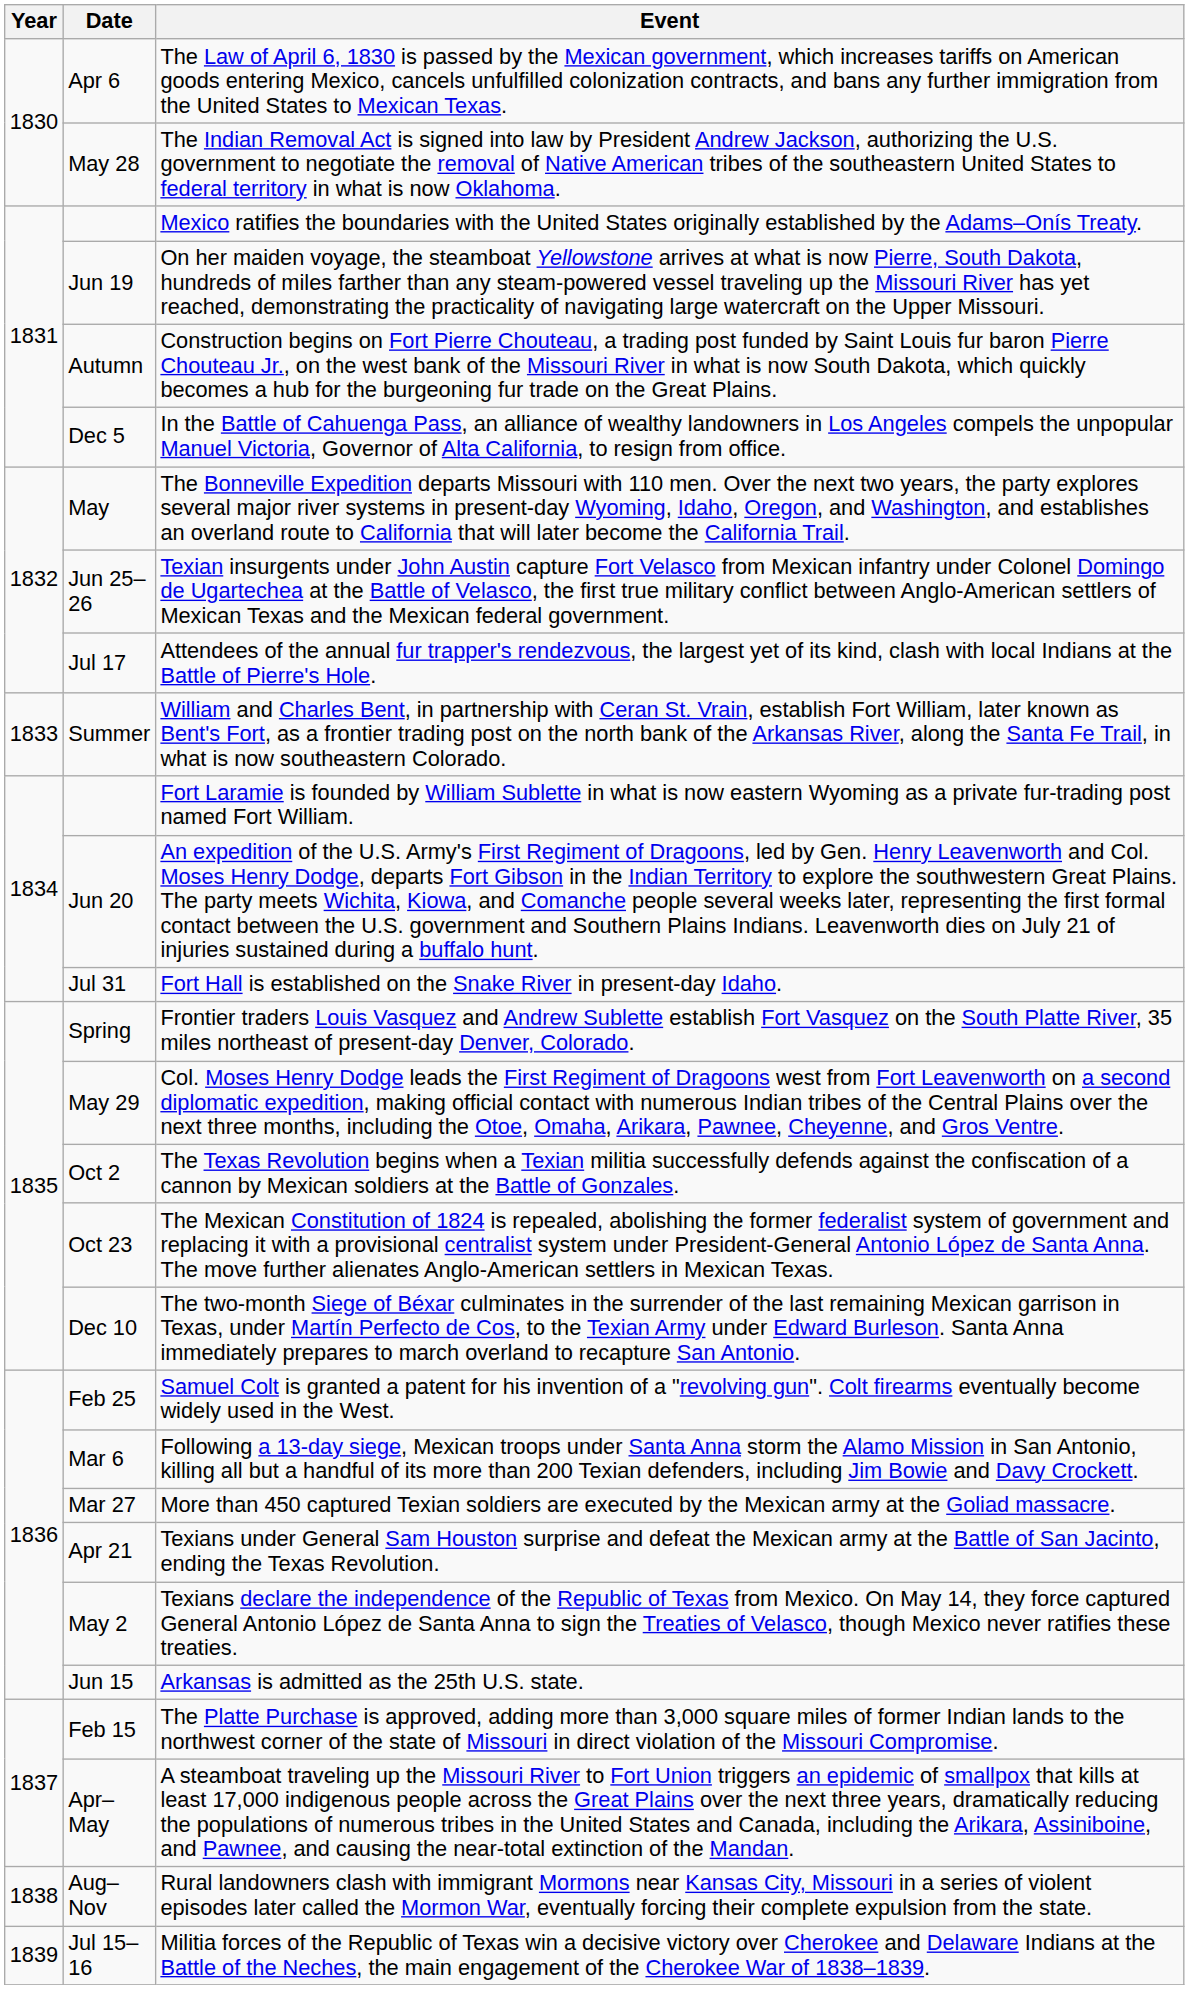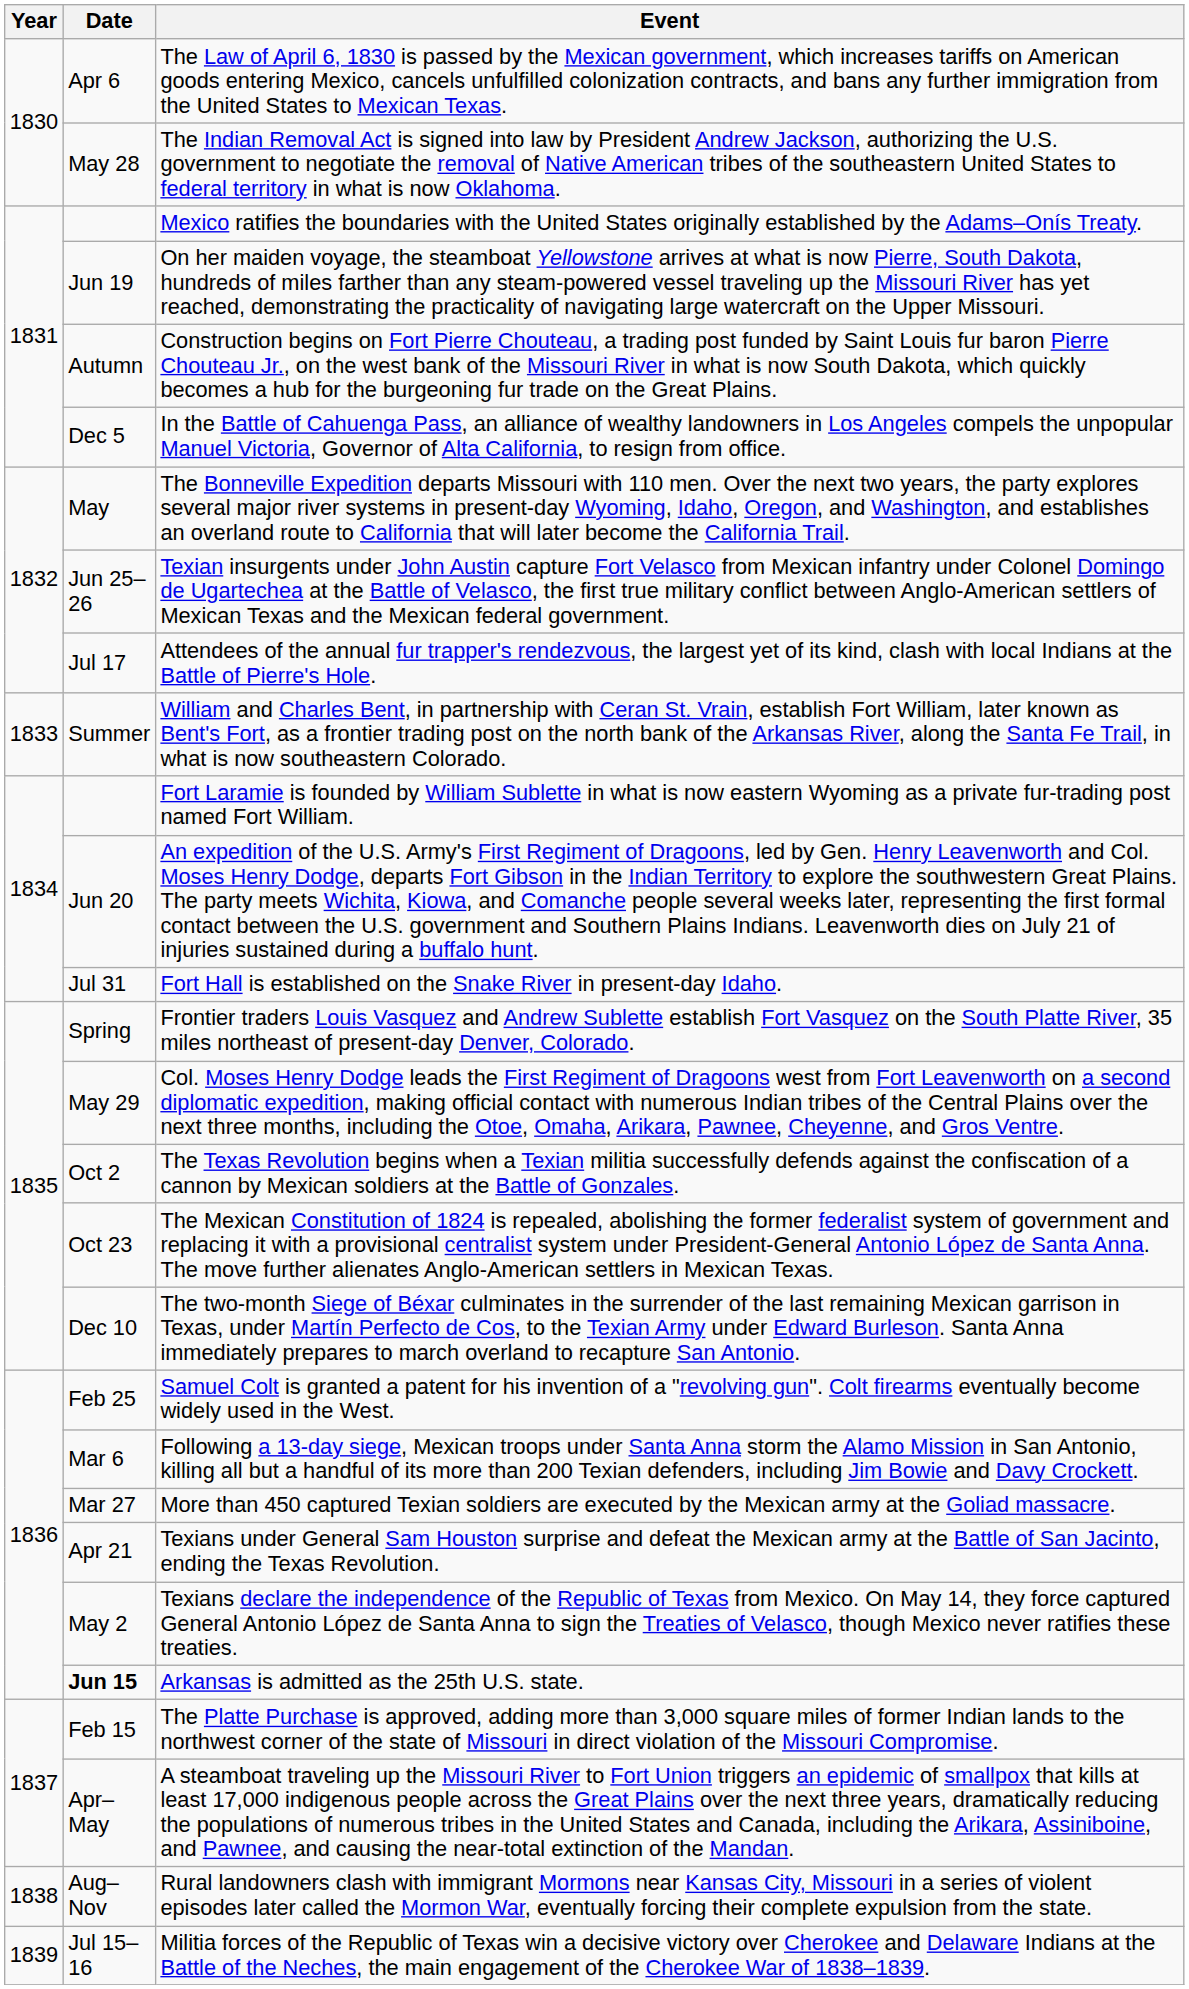(101, 1682) normal -> (103, 1682) bold
